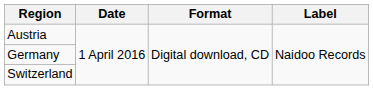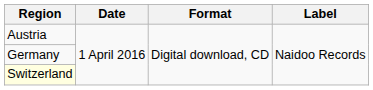(40, 74) no background -> (40, 74) lightyellow background
